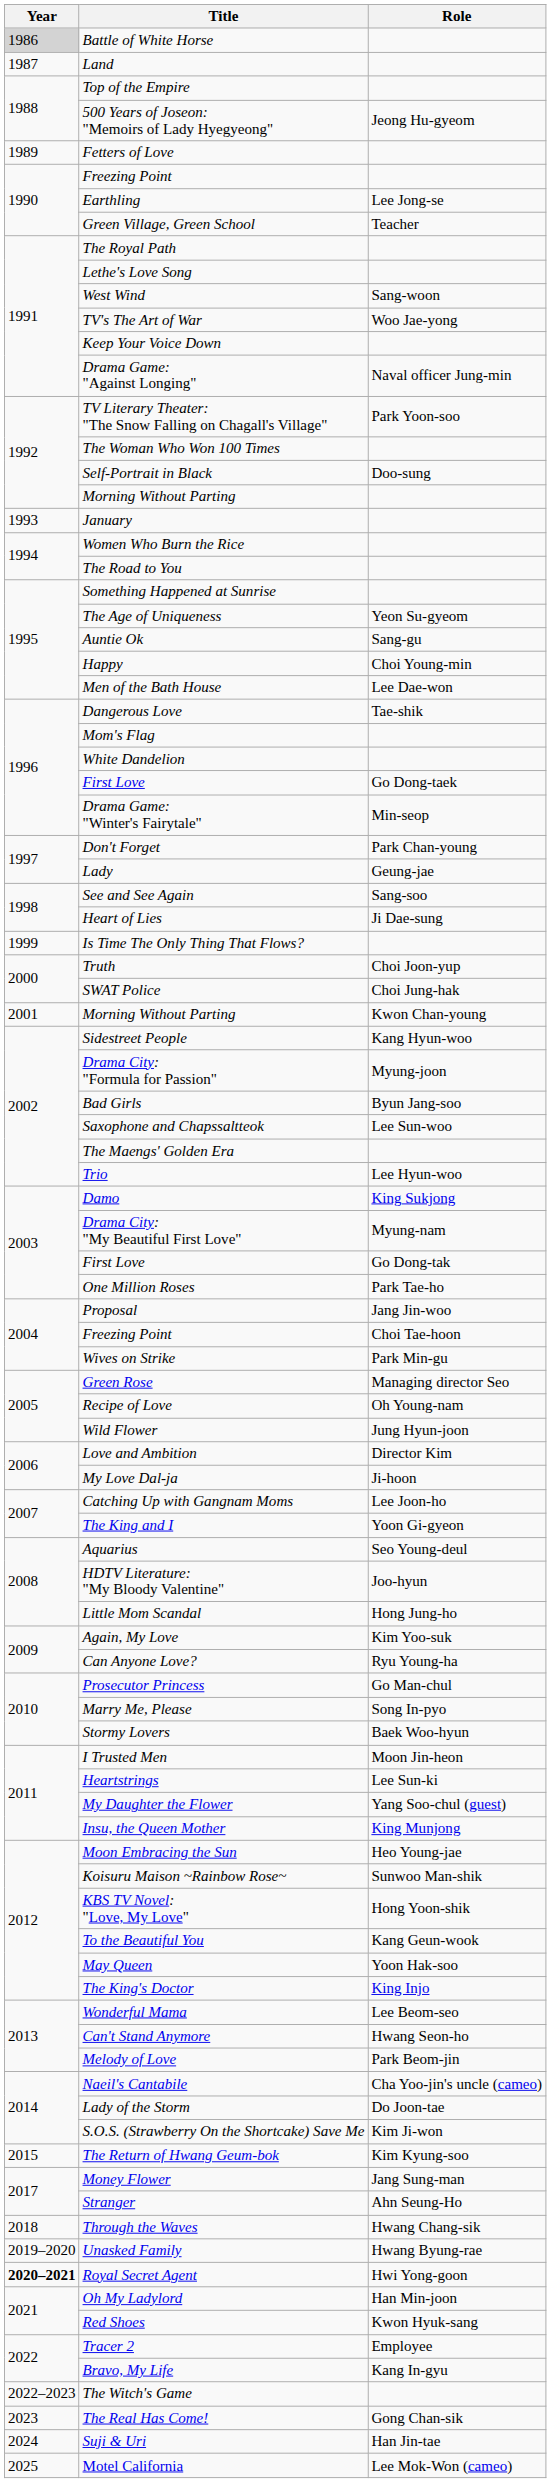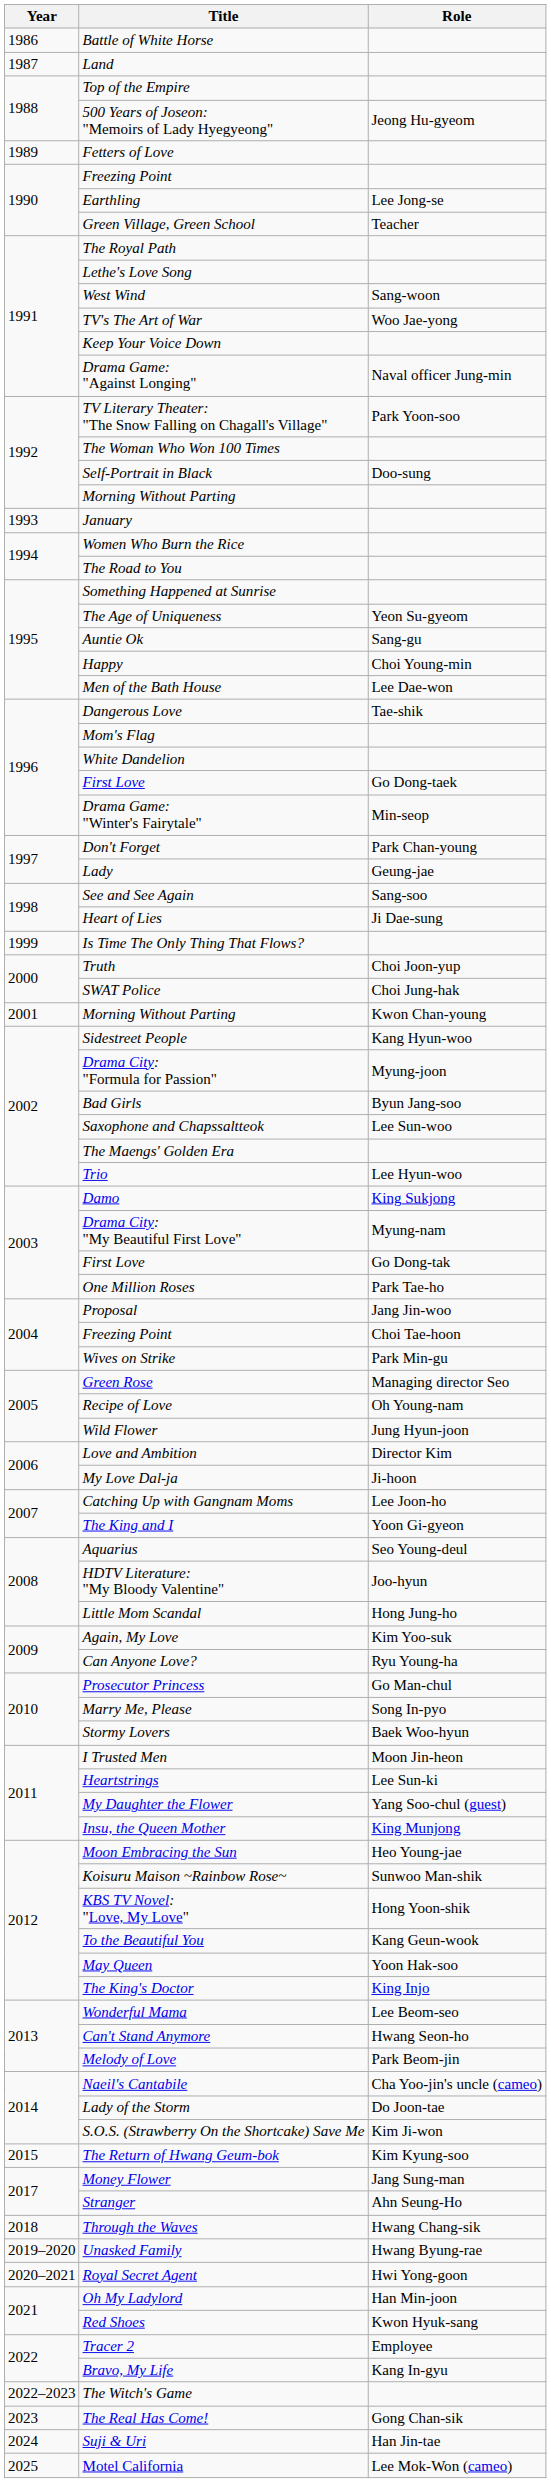(23, 40) lightgrey background -> (23, 40) no background
(42, 2274) bold -> (42, 2274) normal
